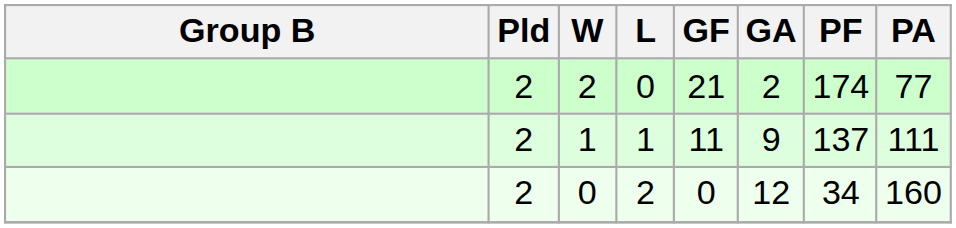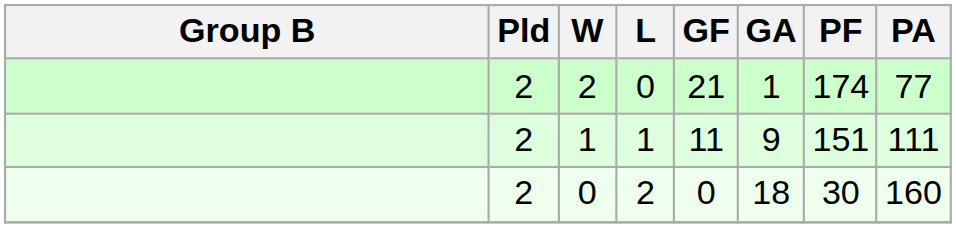(771, 85) 2 -> (771, 85) 1
(841, 139) 137 -> (841, 139) 151
(771, 193) 12 -> (771, 193) 18
(841, 193) 34 -> (841, 193) 30
